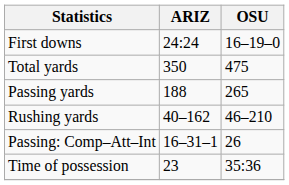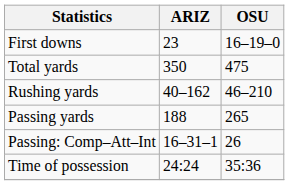(181, 42) 24:24 -> (171, 42) 23
rows swapped: (53, 117) <-> (51, 92)
(171, 166) 23 -> (181, 166) 24:24
